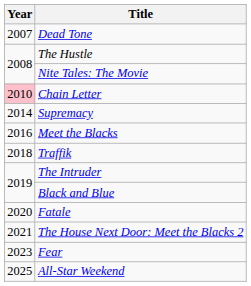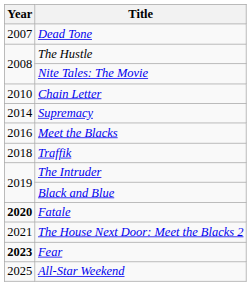(20, 93) pink background -> (20, 93) no background
(20, 212) normal -> (20, 212) bold
(20, 251) normal -> (20, 251) bold
